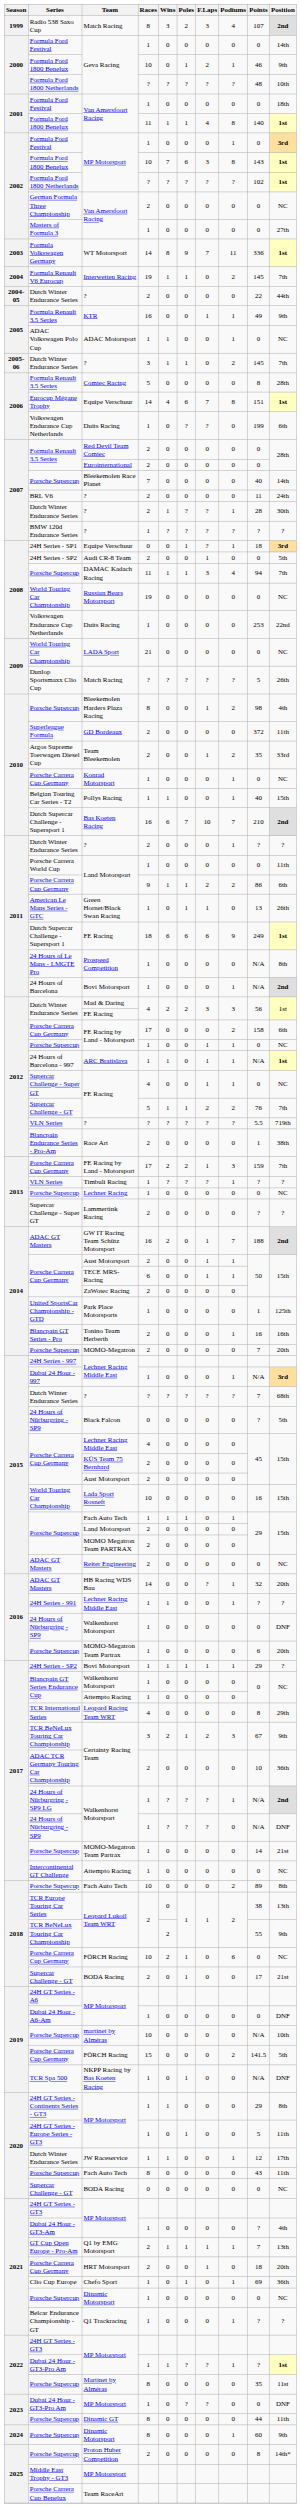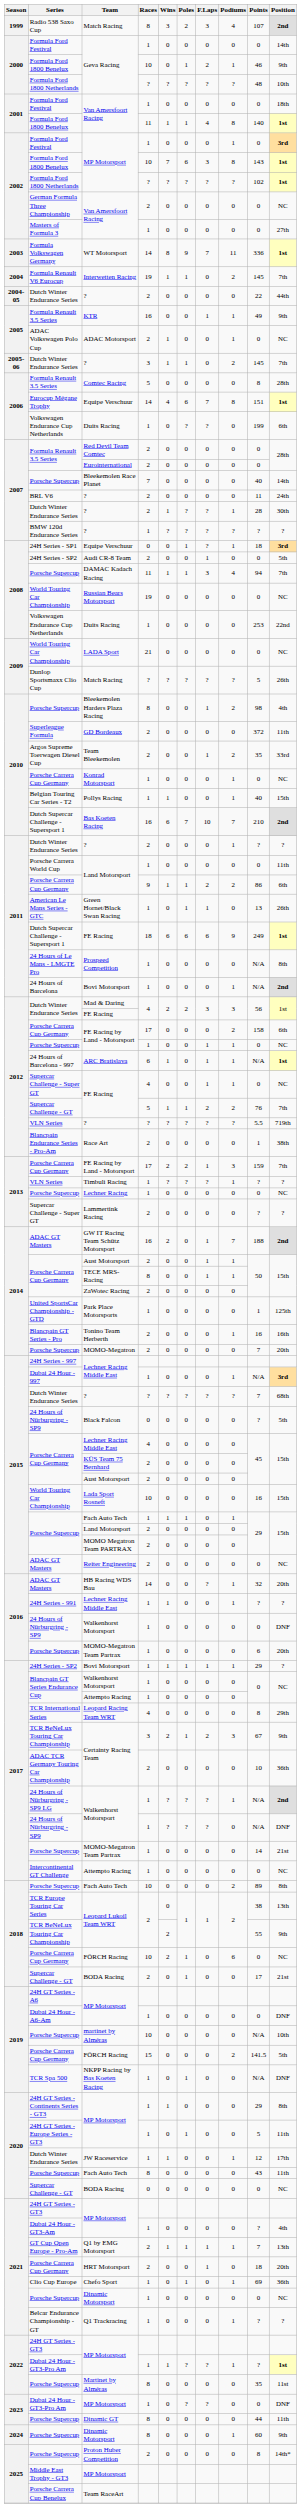(148, 339) 1 -> (148, 339) 2
(148, 1061) 1 -> (148, 1061) 6
(148, 1276) 6 -> (148, 1276) 8
